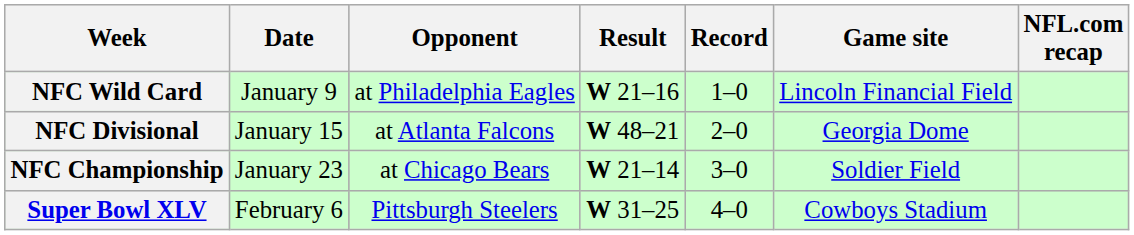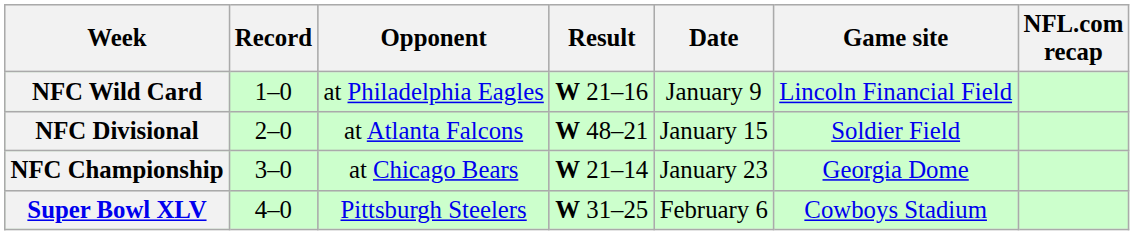columns swapped: (289, 38) <-> (729, 38)
(896, 130) Georgia Dome -> (896, 130) Soldier Field
(896, 170) Soldier Field -> (896, 170) Georgia Dome
